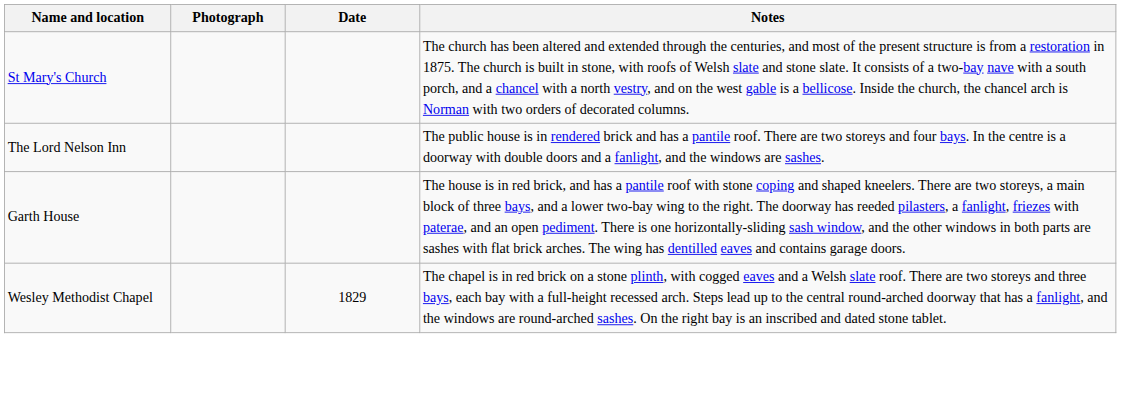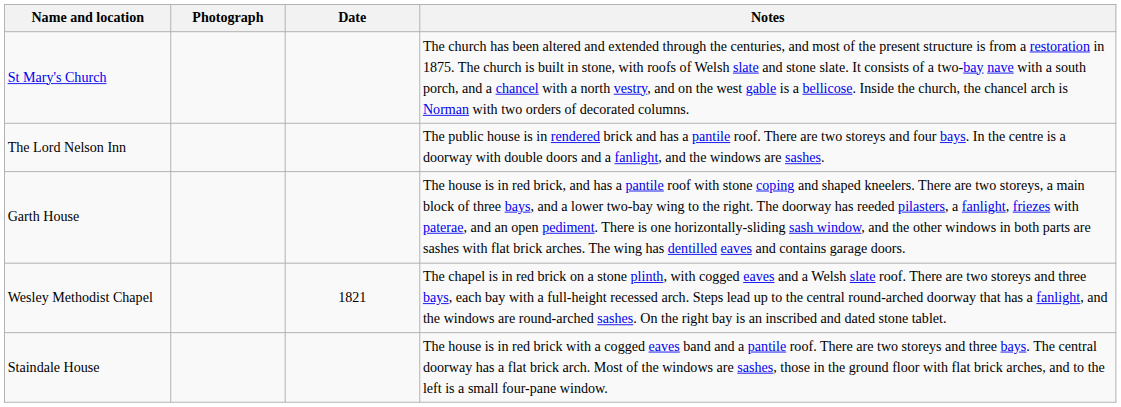(352, 297) 1829 -> (352, 297) 1821
+ row: (54, 367)
